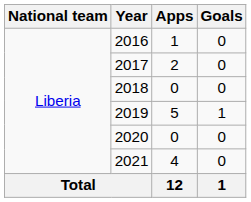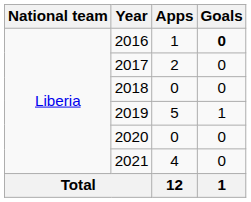(222, 40) normal -> (222, 40) bold
